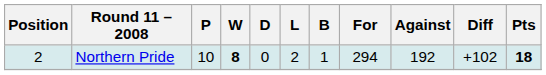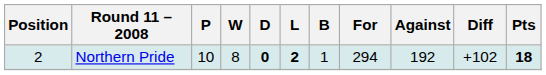(235, 57) bold -> (235, 57) normal
(265, 57) normal -> (265, 57) bold
(295, 57) normal -> (295, 57) bold
